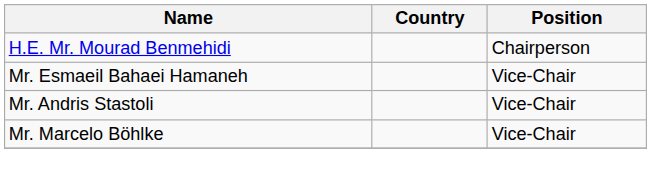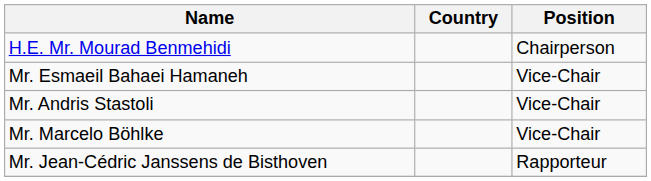+ row: (168, 162)
